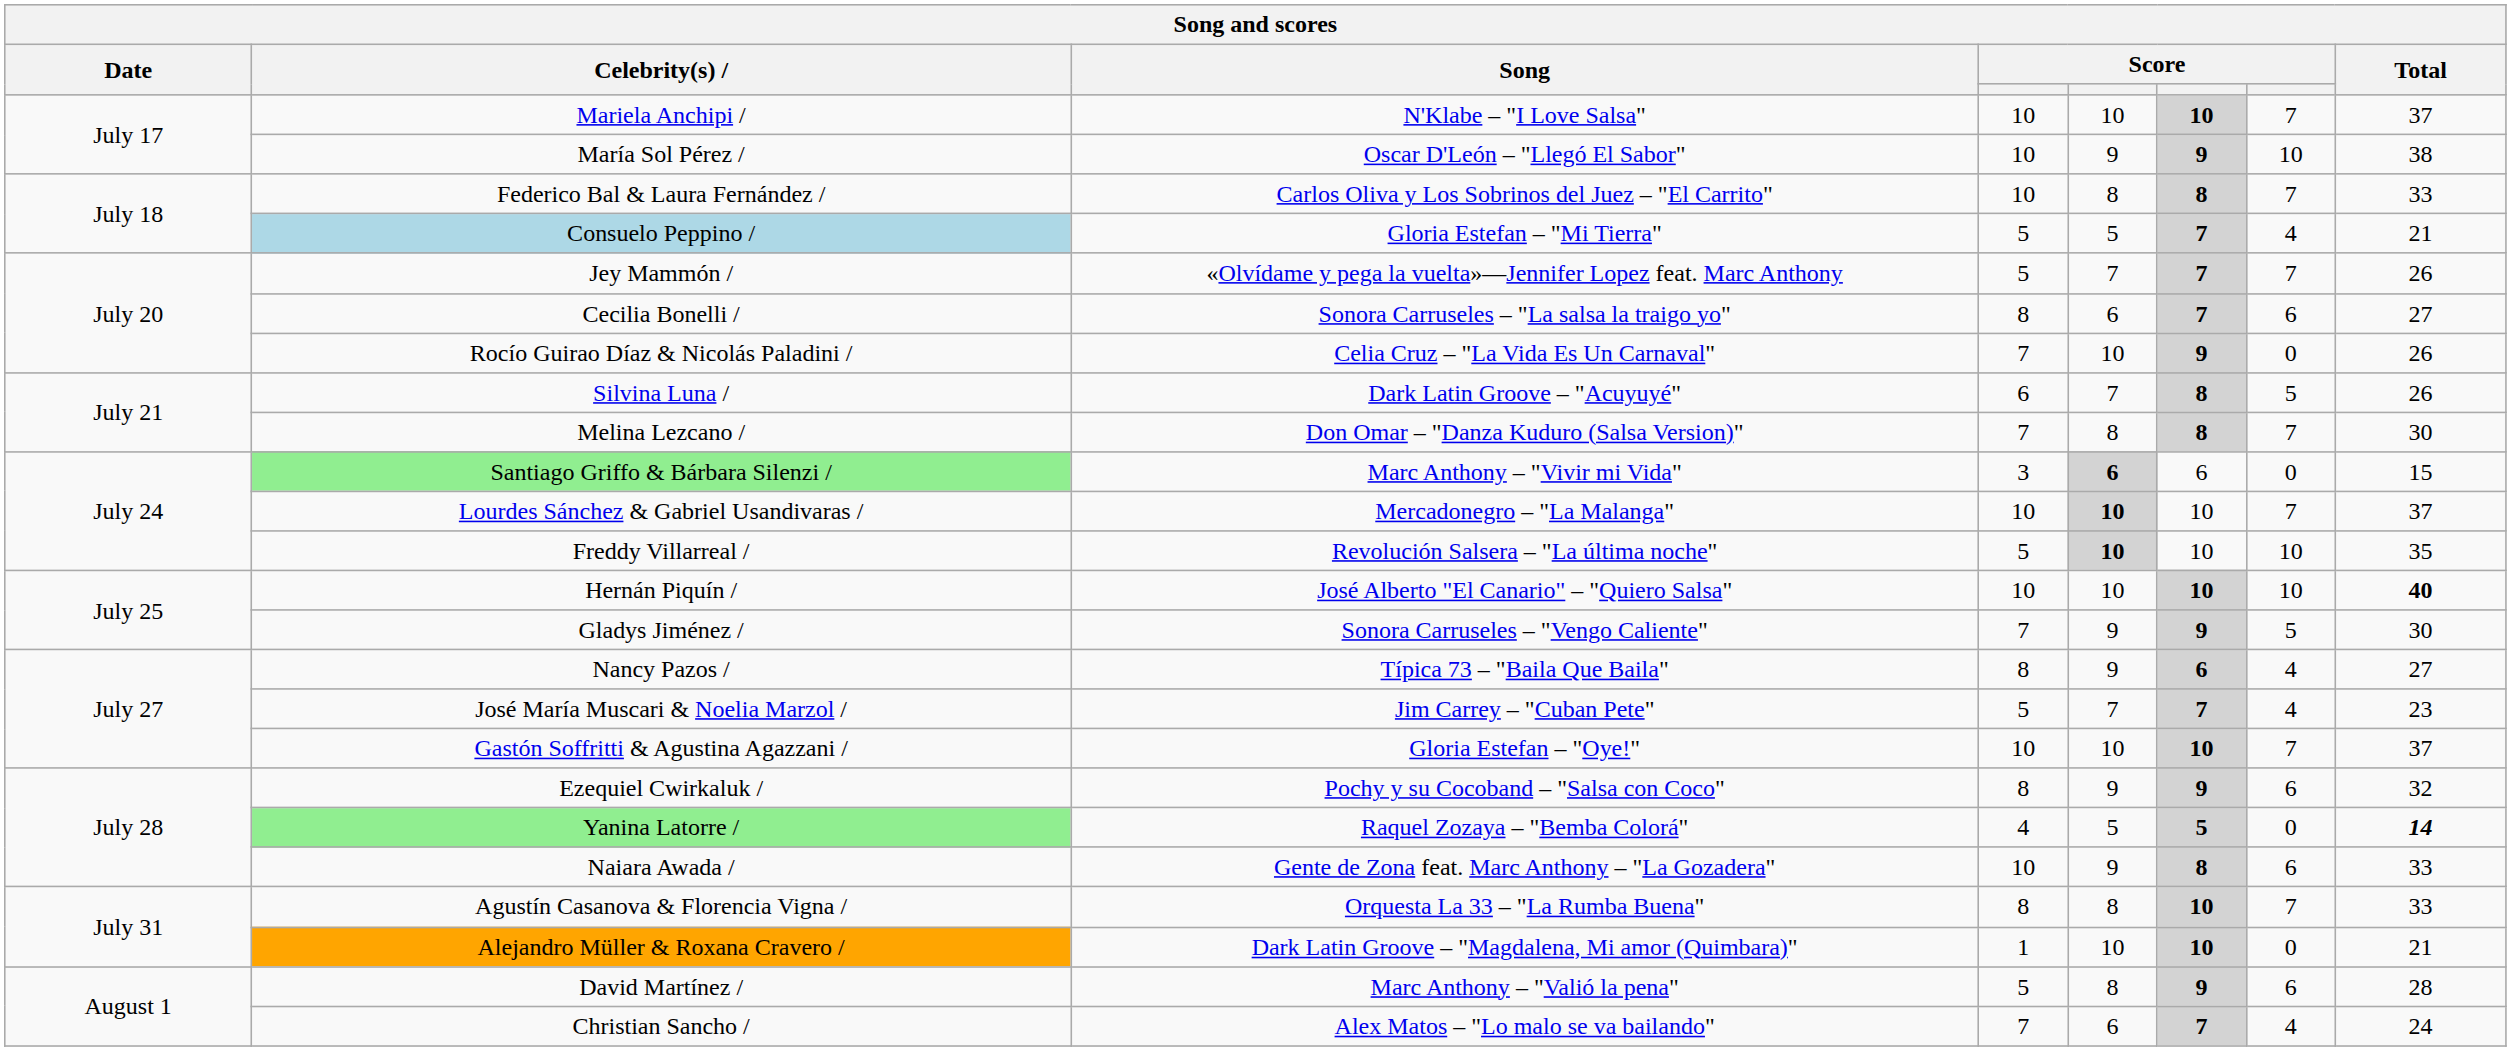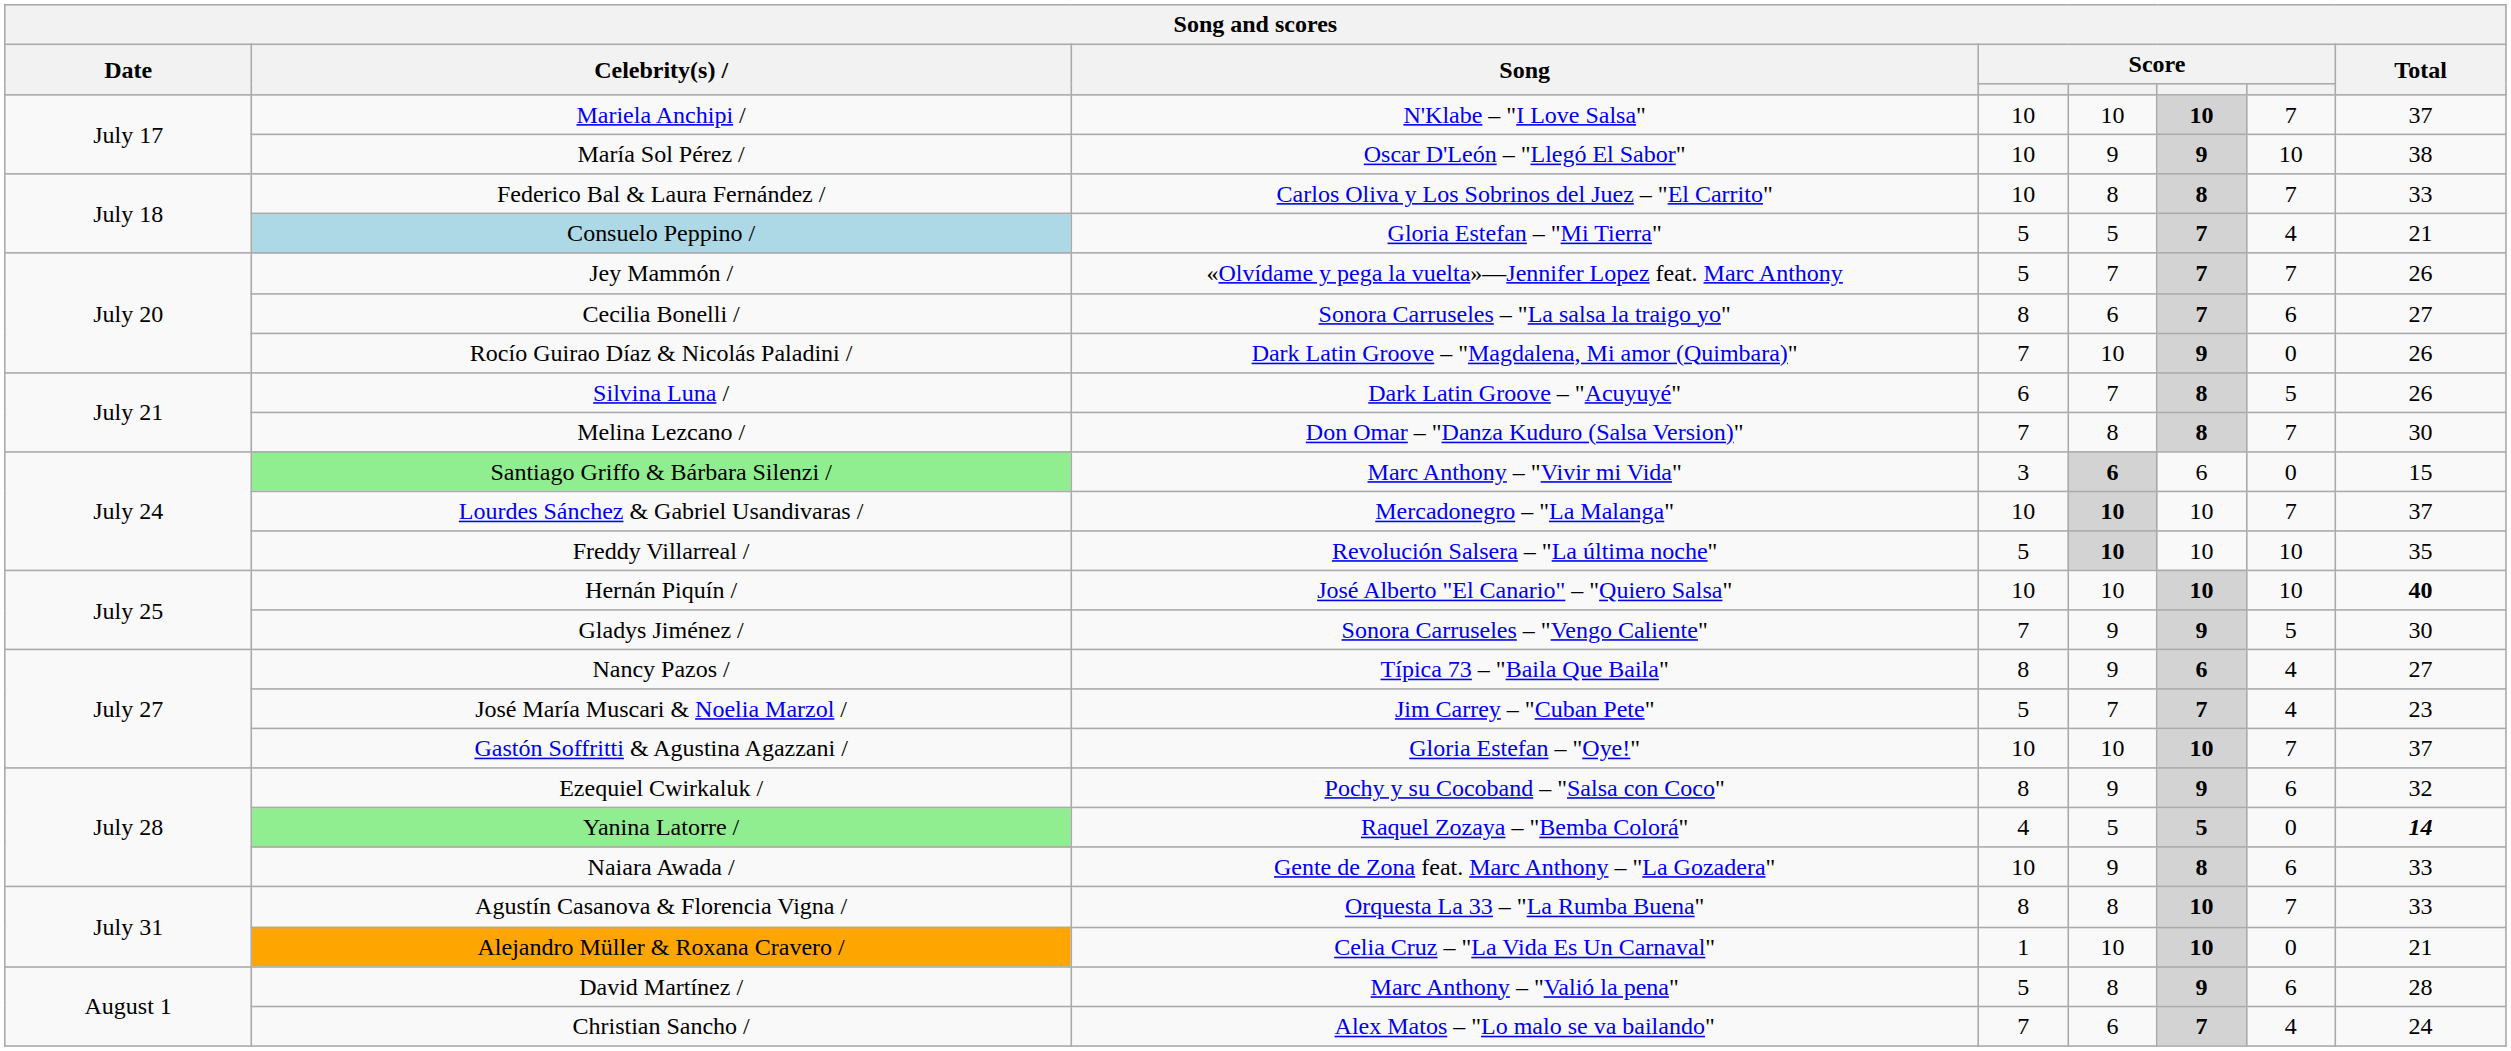(1525, 352) Celia Cruz – "La Vida Es Un Carnaval" -> (1525, 352) Dark Latin Groove – "Magdalena, Mi amor (Quimbara)"
(1525, 946) Dark Latin Groove – "Magdalena, Mi amor (Quimbara)" -> (1525, 946) Celia Cruz – "La Vida Es Un Carnaval"
